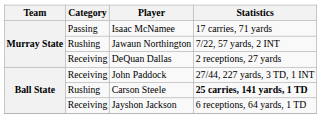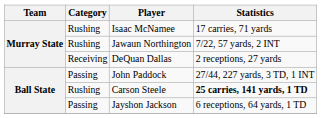(83, 28) Passing -> (84, 28) Rushing
(87, 74) Receiving -> (83, 74) Passing
(87, 105) Receiving -> (83, 105) Passing
